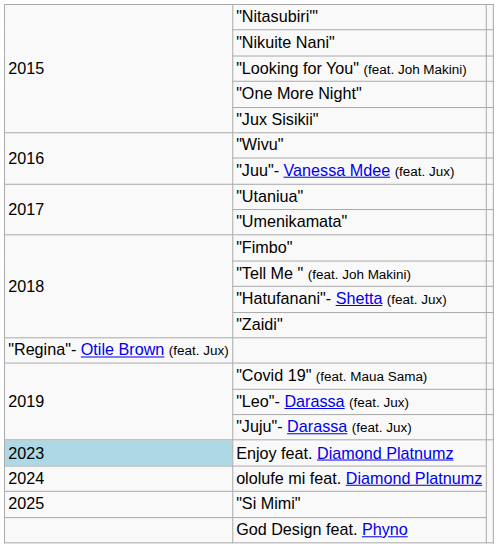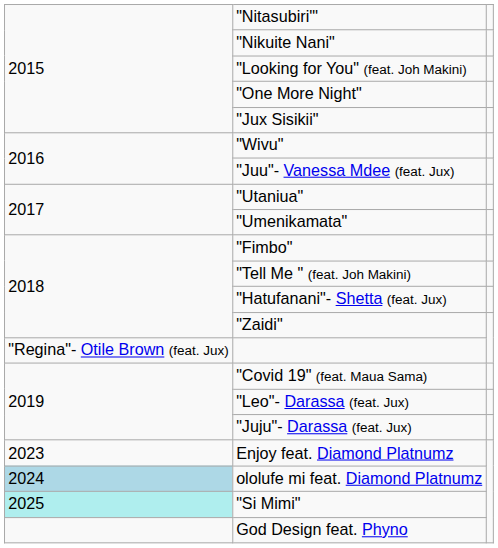(26, 453) lightblue background -> (26, 453) no background
(26, 478) no background -> (26, 478) lightblue background
(26, 504) no background -> (26, 504) paleturquoise background
